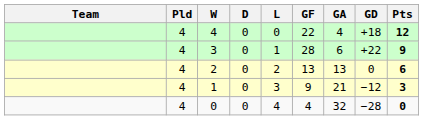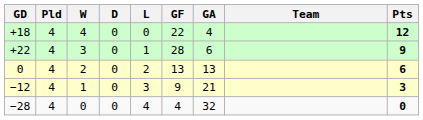columns swapped: (85, 14) <-> (371, 14)
